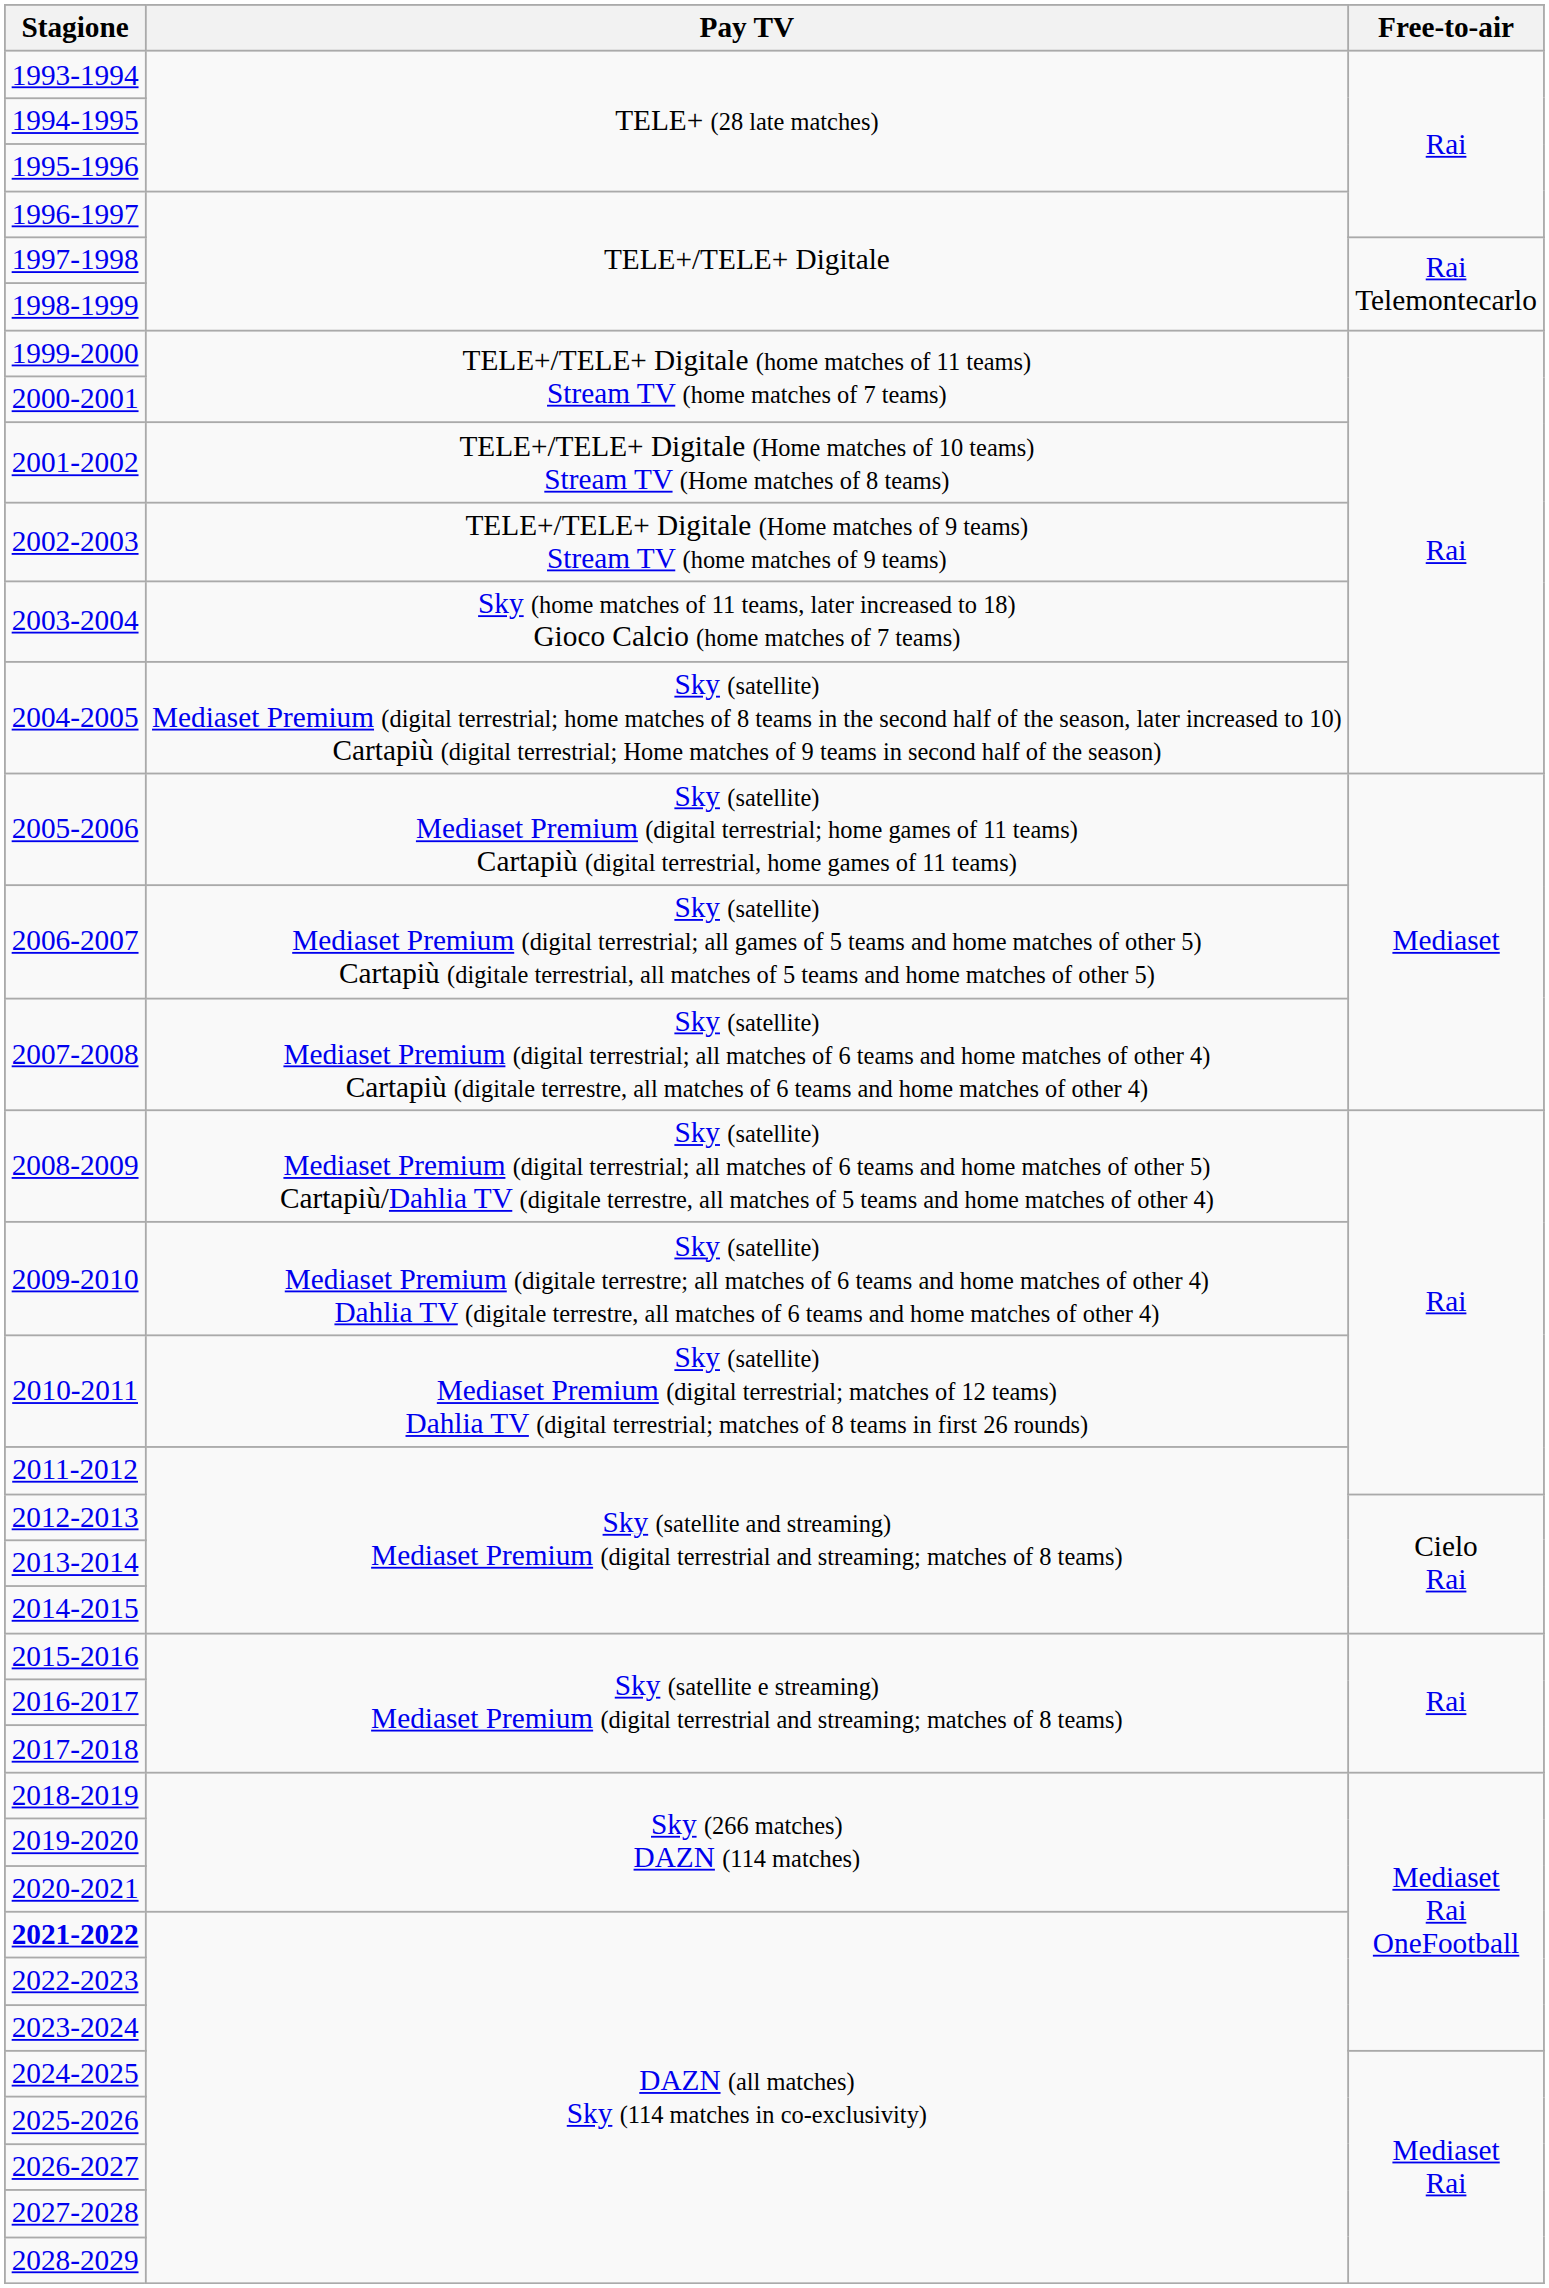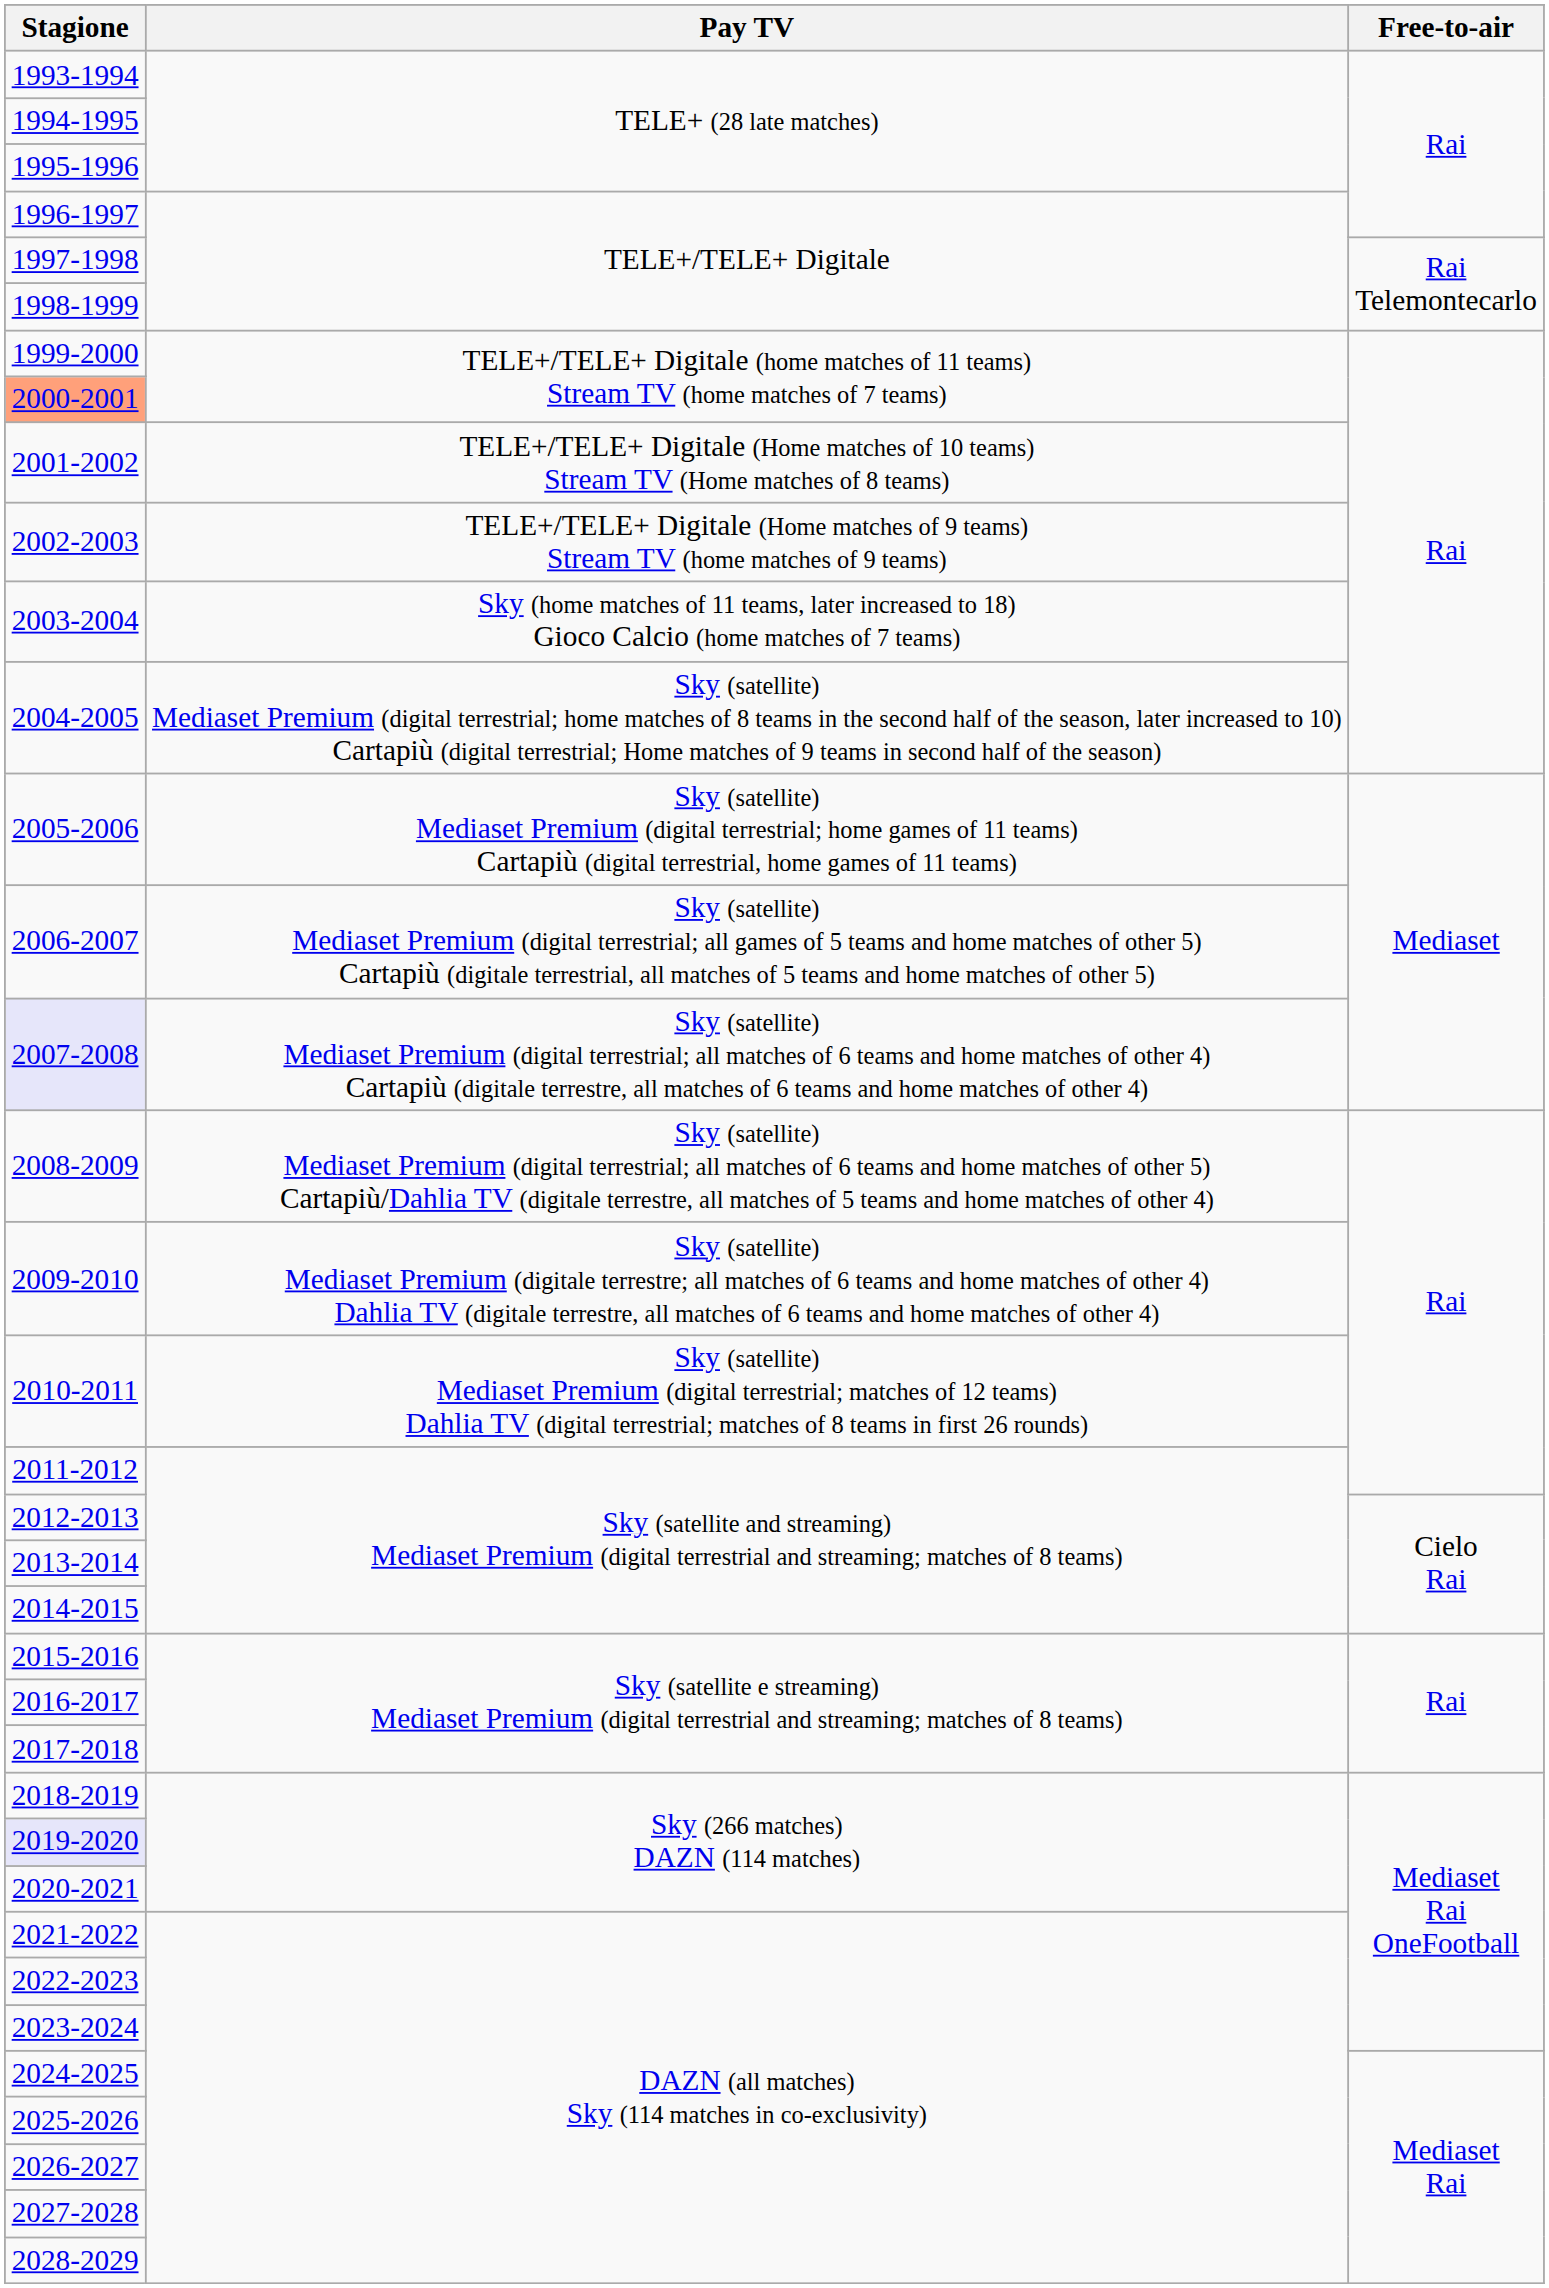(75, 399) no background -> (75, 399) lightsalmon background
(75, 1053) no background -> (75, 1053) lavender background
(75, 1841) no background -> (75, 1841) lavender background
(75, 1934) bold -> (75, 1934) normal
